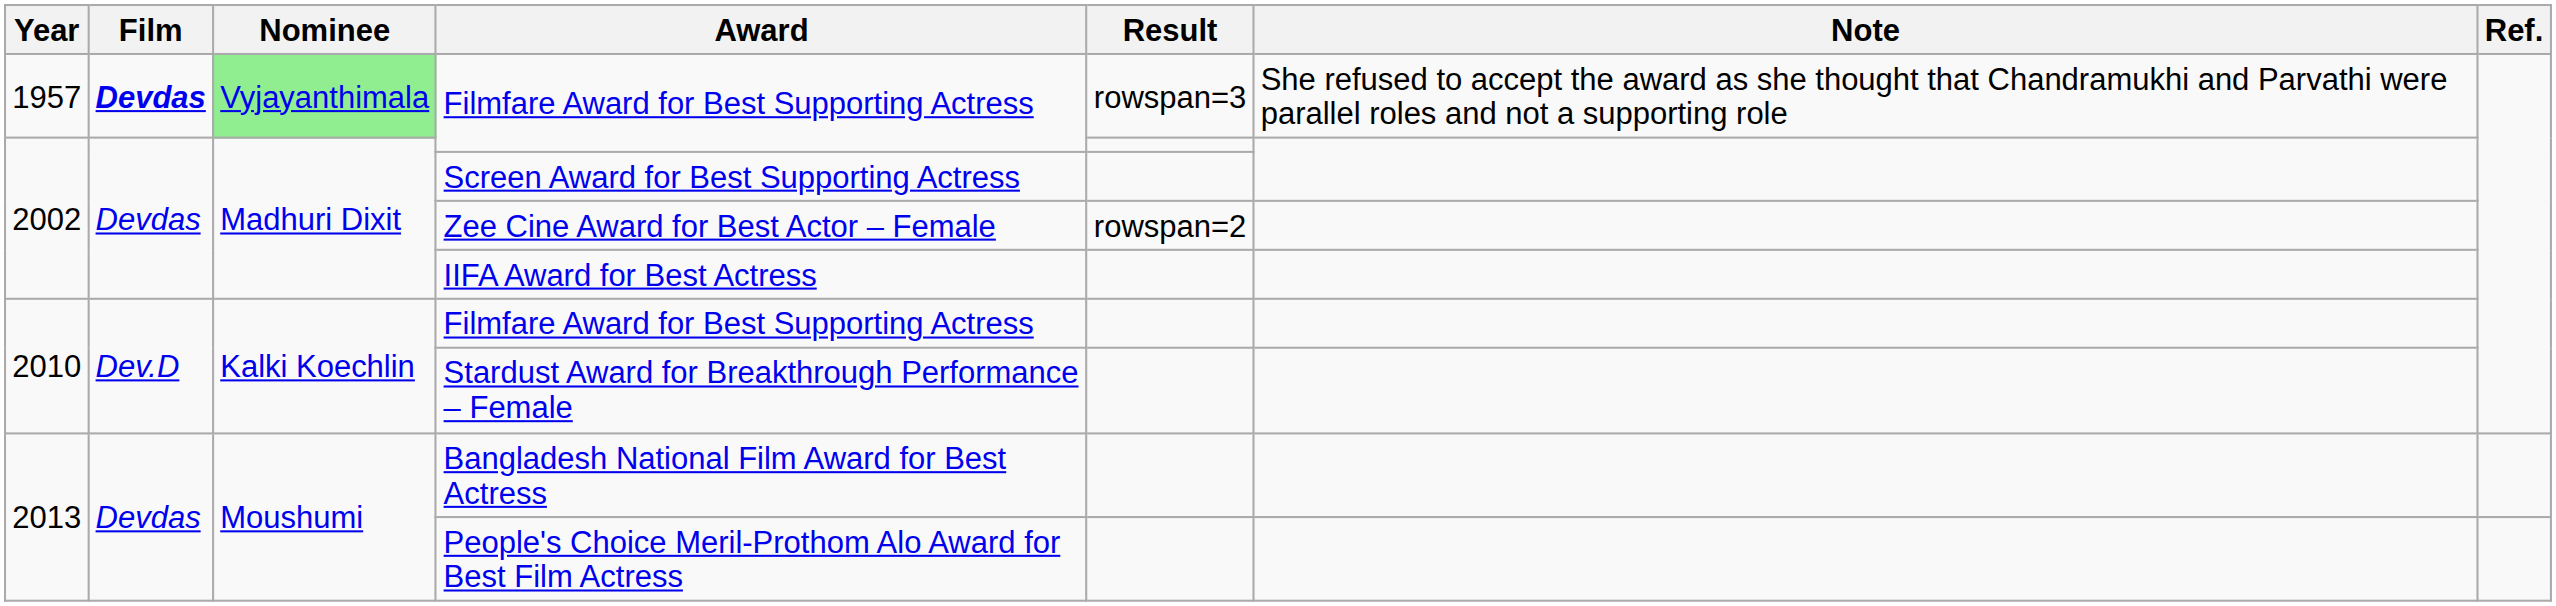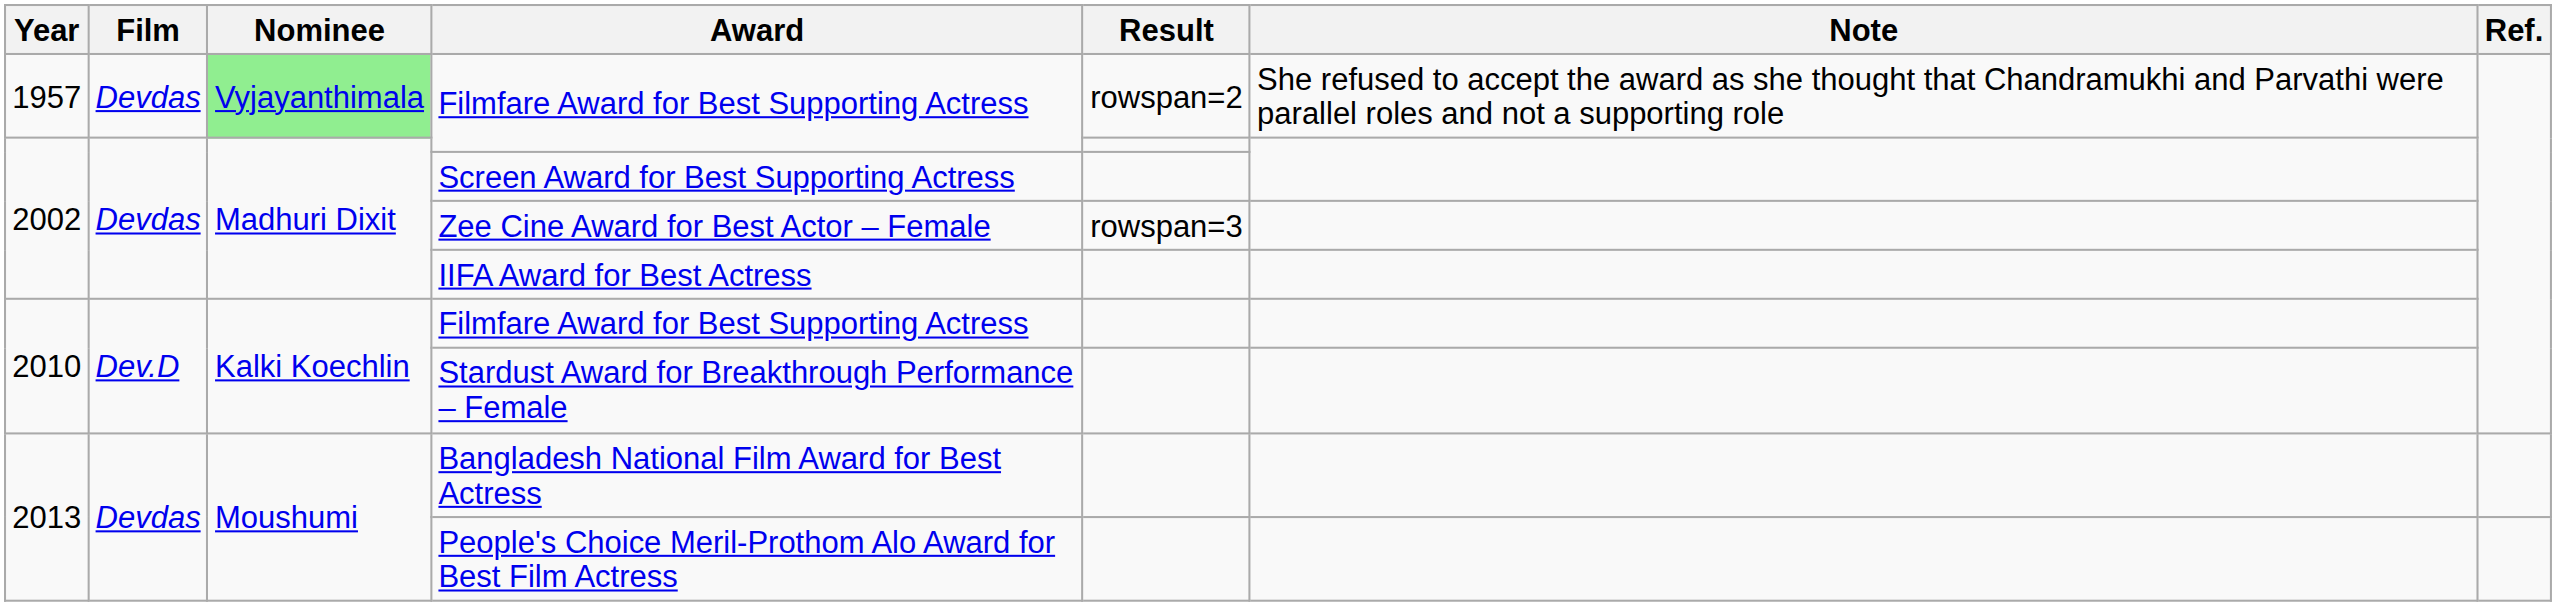(151, 96) bold -> (148, 96) normal
(1170, 96) rowspan=3 -> (1166, 96) rowspan=2
(1170, 226) rowspan=2 -> (1166, 226) rowspan=3
